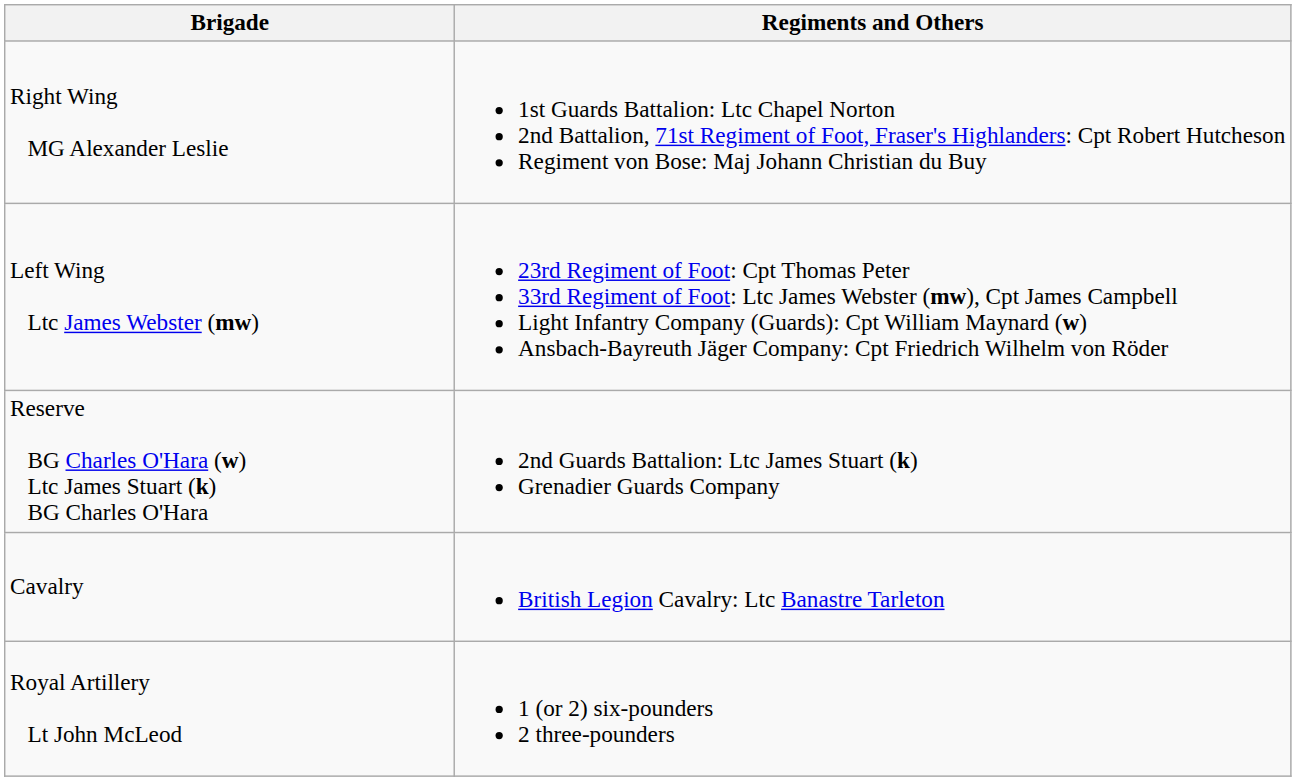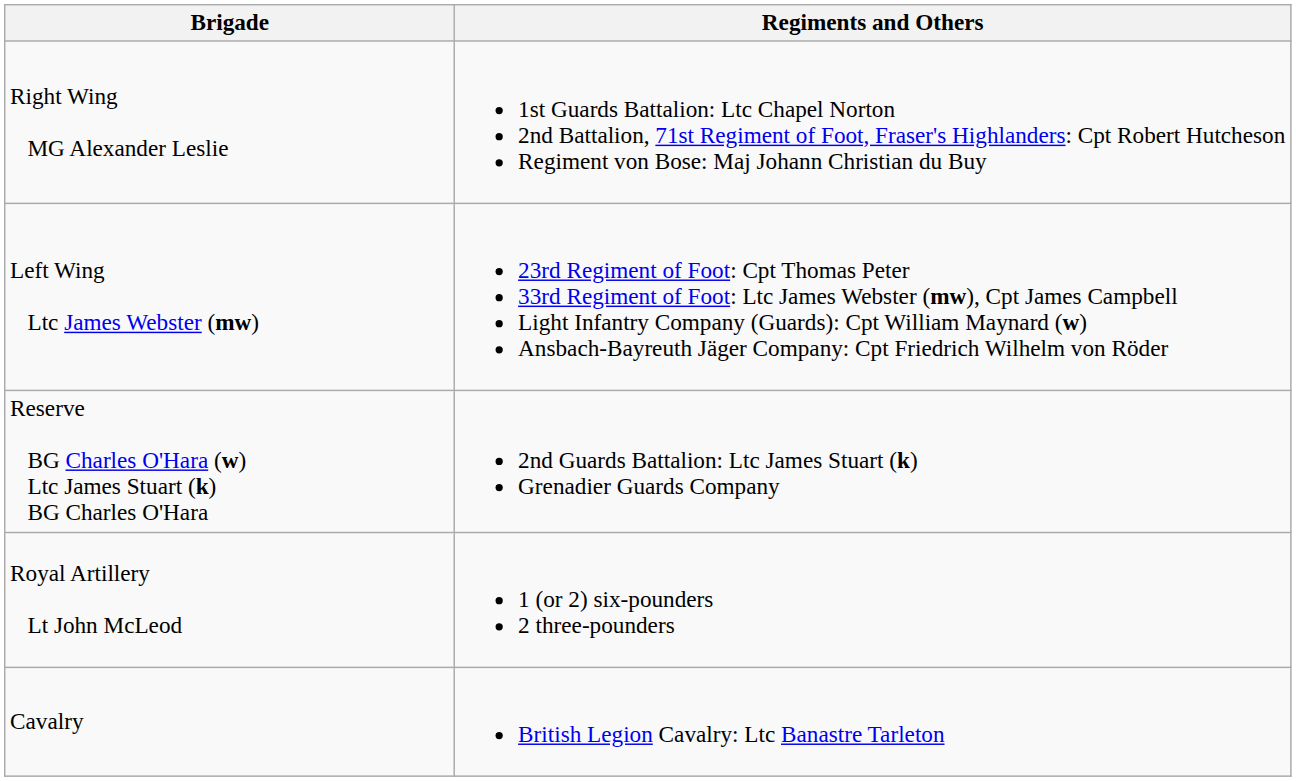rows swapped: (47, 586) <-> (96, 708)
